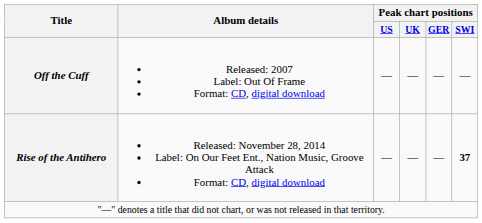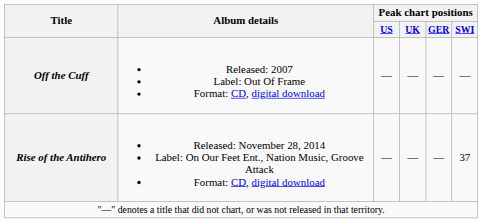(465, 157) bold -> (465, 157) normal
